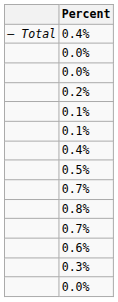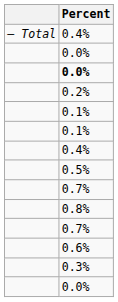(76, 72) normal -> (76, 72) bold
